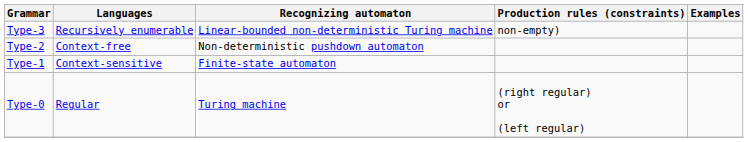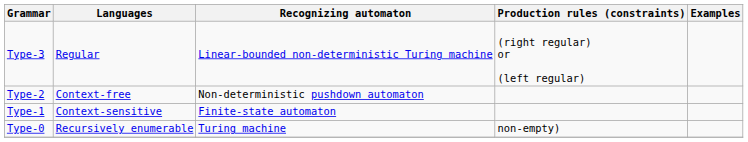(125, 30) Recursively enumerable -> (78, 54) Regular
(529, 30) non-empty) -> (545, 60) (right regular) or (left regular)
(78, 105) Regular -> (125, 129) Recursively enumerable
(545, 111) (right regular) or (left regular) -> (529, 129) non-empty)
